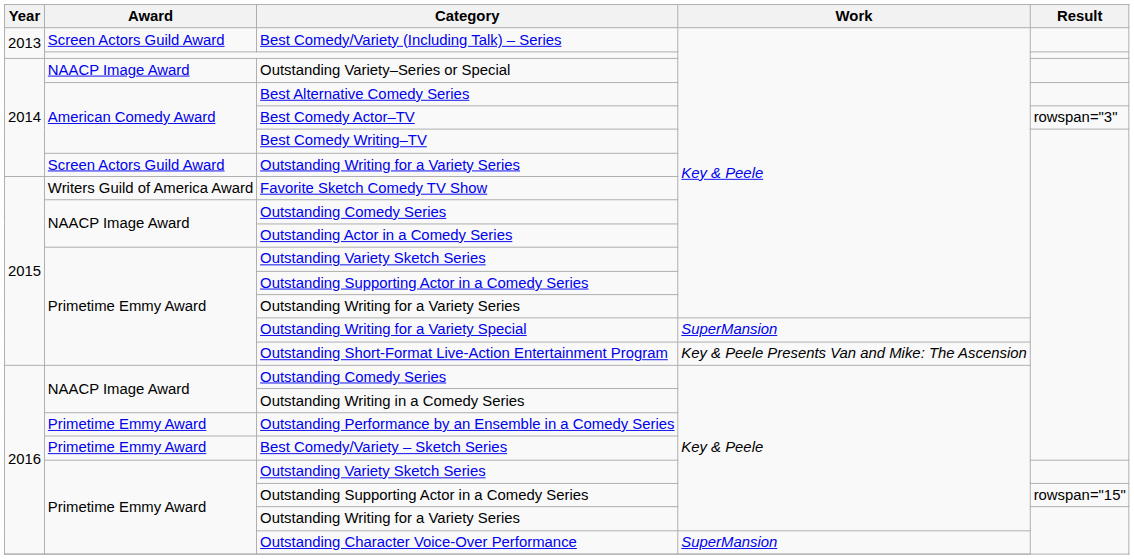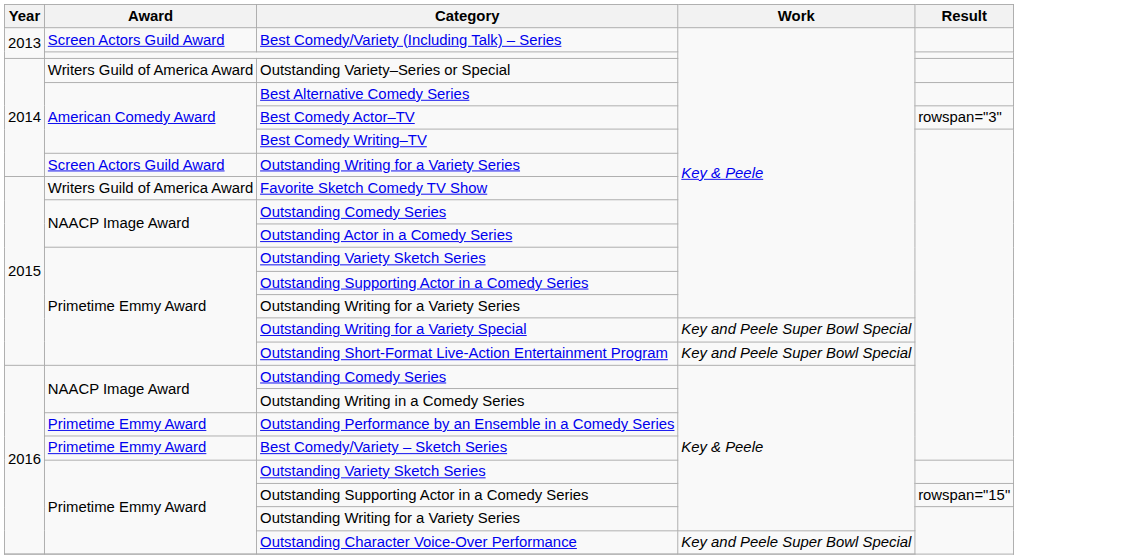(119, 70) NAACP Image Award -> (151, 70) Writers Guild of America Award
(729, 329) SuperMansion -> (796, 329) Key and Peele Super Bowl Special
(854, 353) Key & Peele Presents Van and Mike: The Ascension -> (796, 353) Key and Peele Super Bowl Special
(729, 542) SuperMansion -> (796, 542) Key and Peele Super Bowl Special
